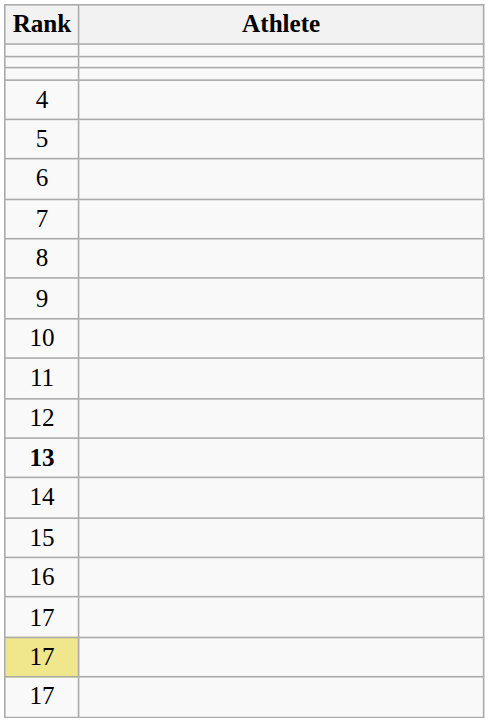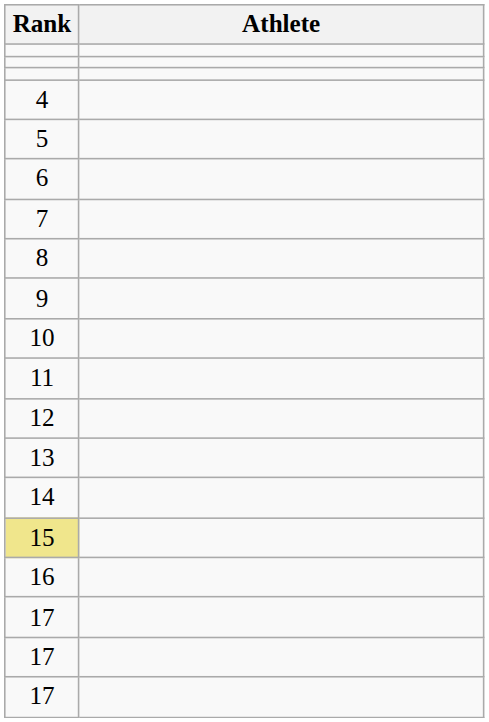(42, 457) bold -> (42, 457) normal
(42, 537) no background -> (42, 537) khaki background
(42, 656) khaki background -> (42, 656) no background
